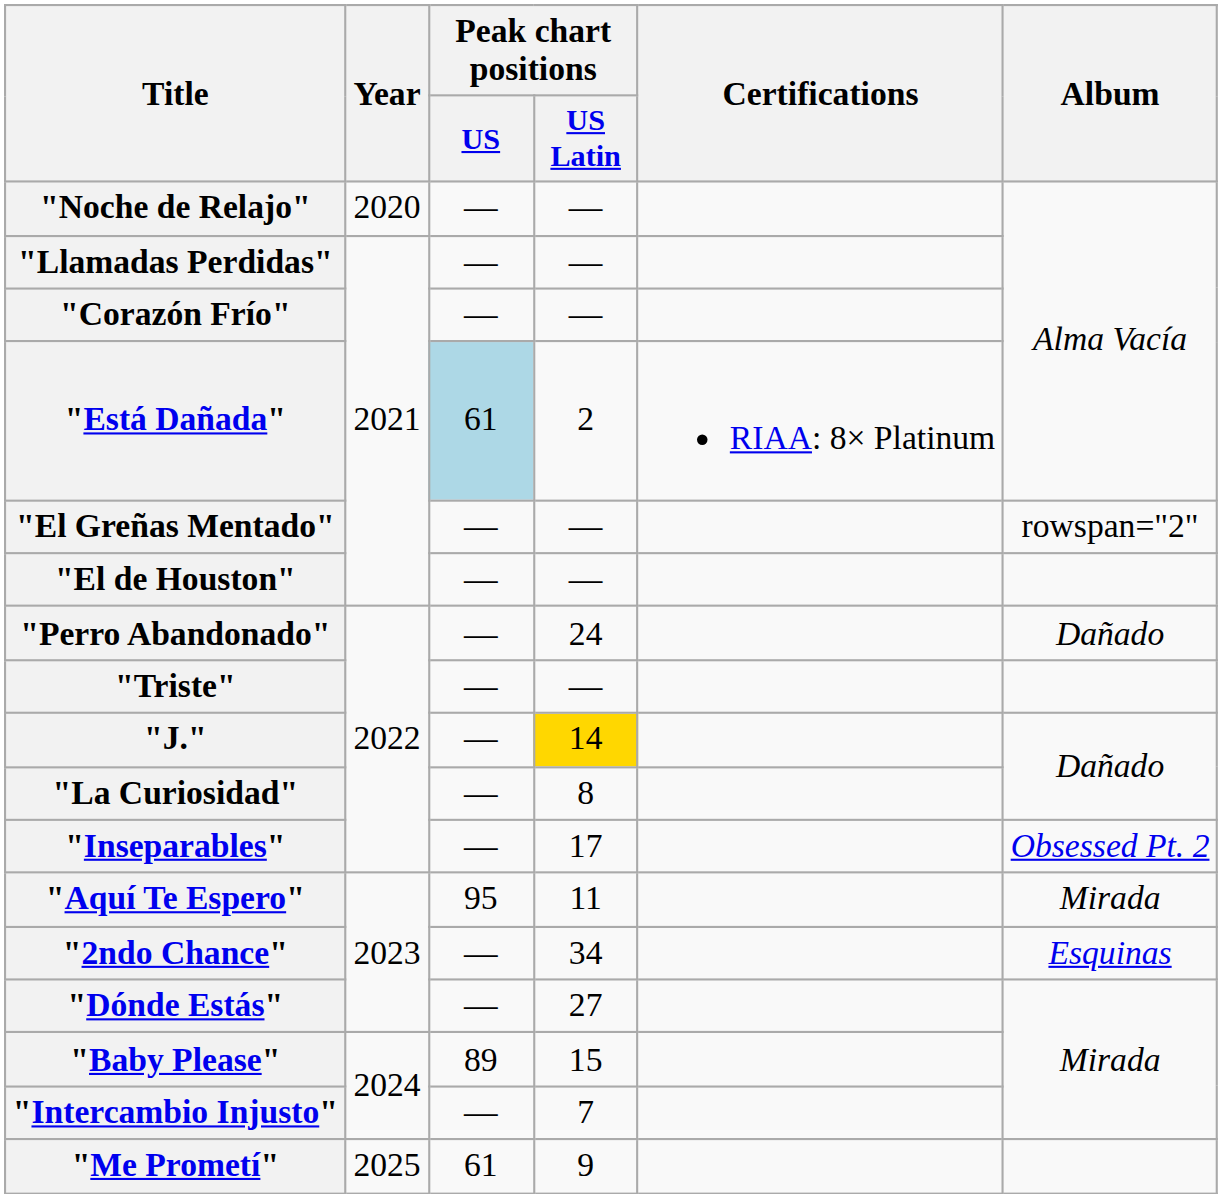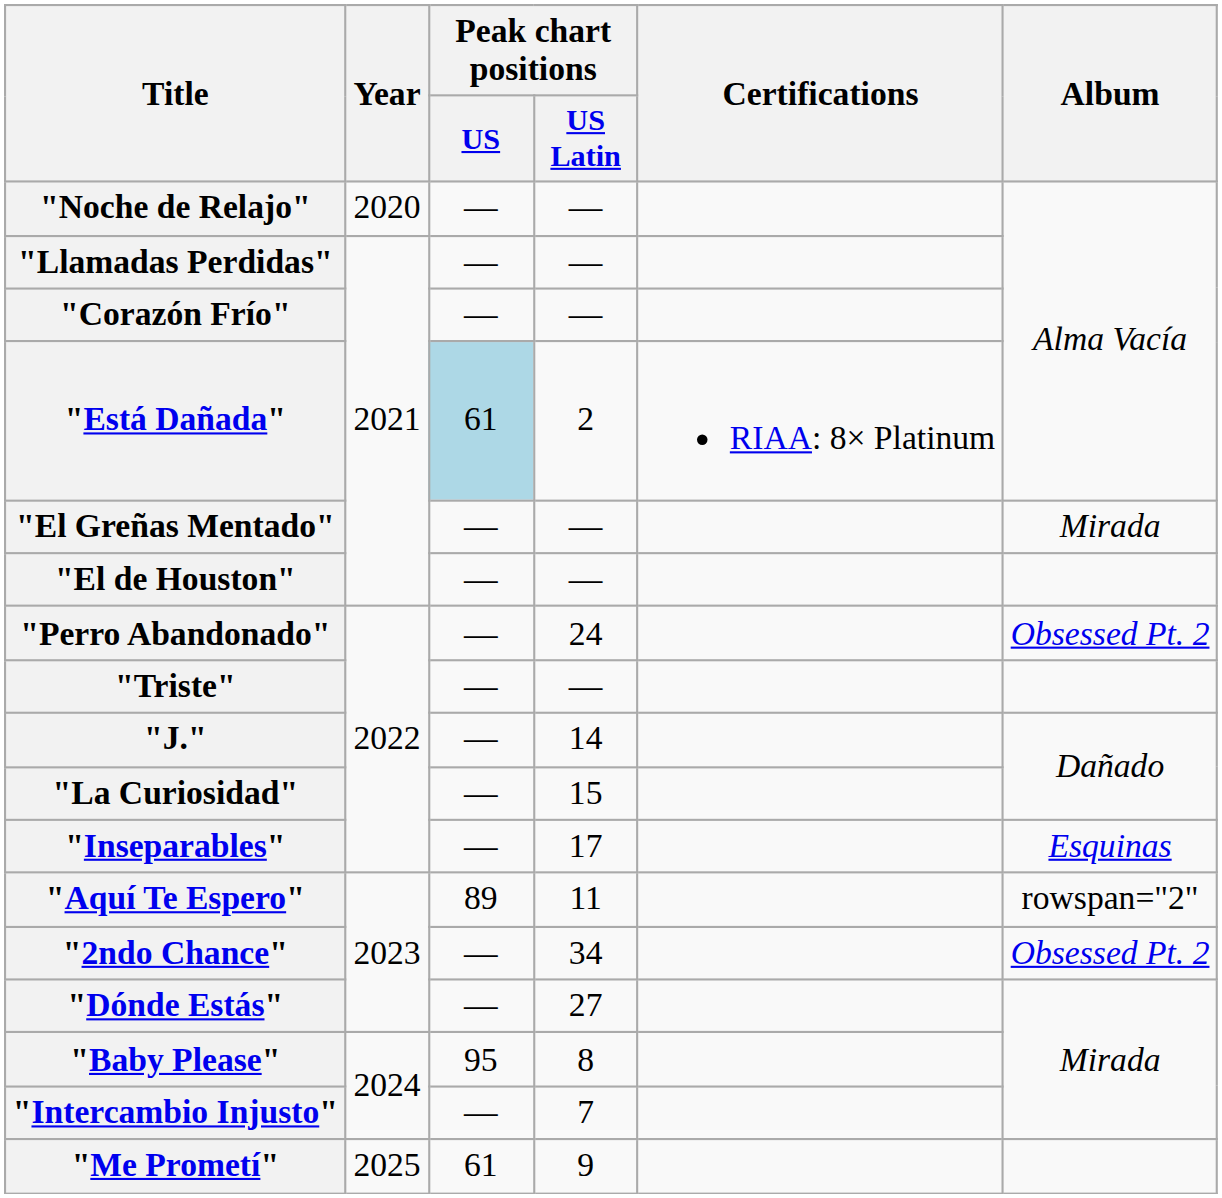(1110, 525) rowspan="2" -> (1110, 525) Mirada
(1110, 632) Dañado -> (1110, 632) Obsessed Pt. 2
(586, 739) gold background -> (586, 739) no background
(586, 792) 8 -> (586, 792) 15
(1110, 845) Obsessed Pt. 2 -> (1110, 845) Esquinas
(481, 898) 95 -> (481, 898) 89
(1110, 898) Mirada -> (1110, 898) rowspan="2"
(1110, 952) Esquinas -> (1110, 952) Obsessed Pt. 2
(481, 1058) 89 -> (481, 1058) 95
(586, 1058) 15 -> (586, 1058) 8
